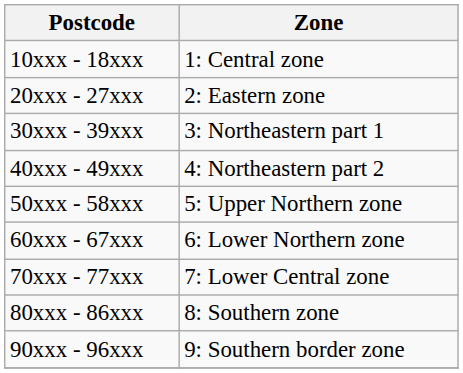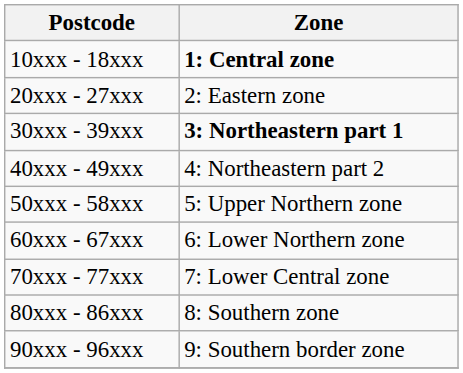(254, 58) normal -> (259, 58) bold
(284, 131) normal -> (294, 131) bold
